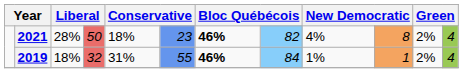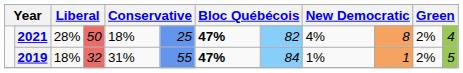(185, 37) 23 -> (185, 37) 25
(212, 37) 46% -> (212, 37) 47%
(212, 58) 46% -> (212, 58) 47%
(451, 58) 4 -> (451, 58) 5
